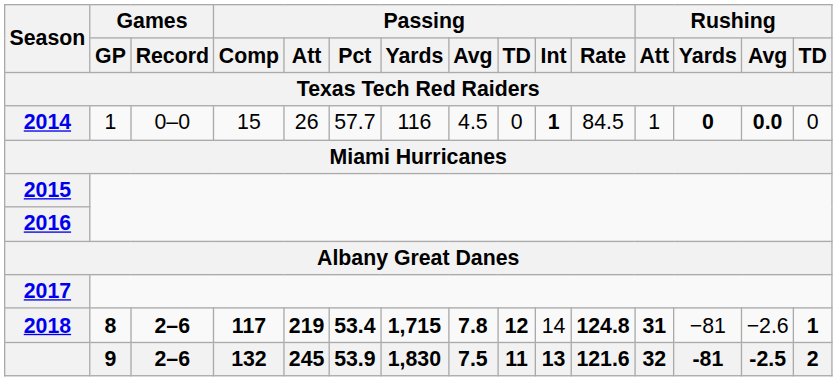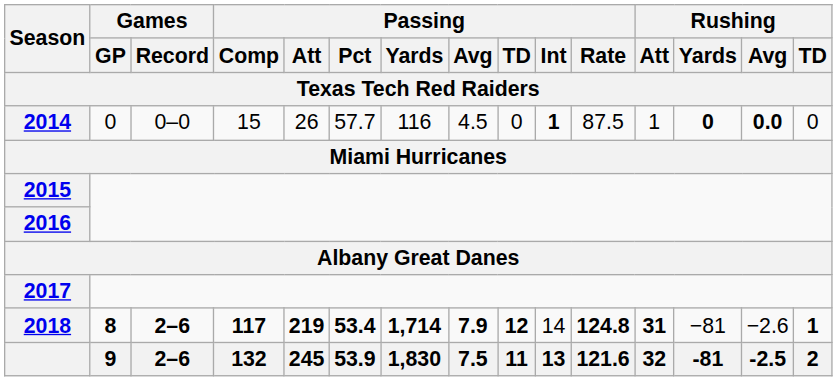(110, 122) 1 -> (110, 122) 0
(603, 122) 84.5 -> (603, 122) 87.5
(414, 325) 1,715 -> (414, 325) 1,714
(473, 325) 7.8 -> (473, 325) 7.9
